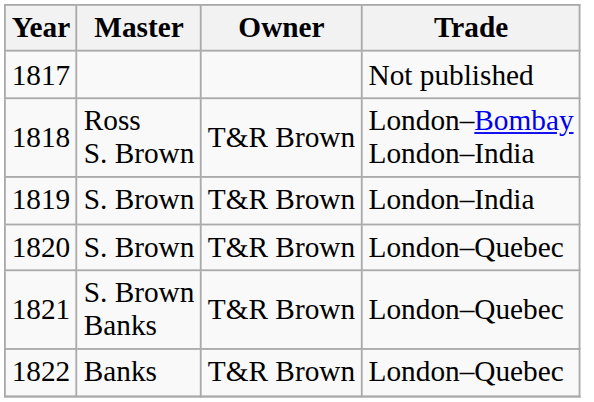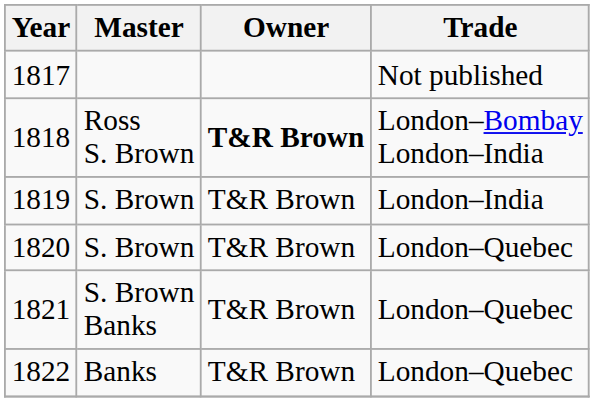(281, 137) normal -> (286, 137) bold
